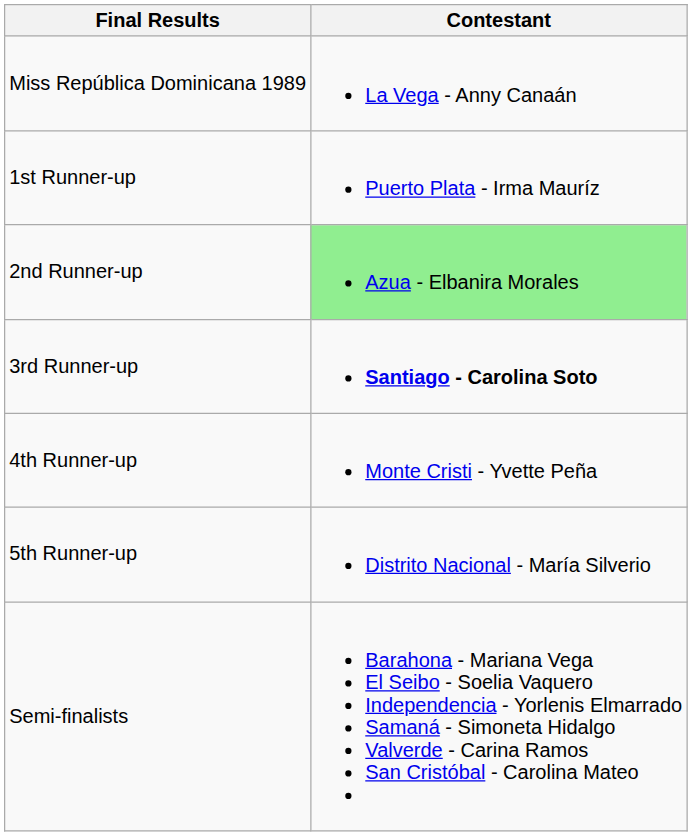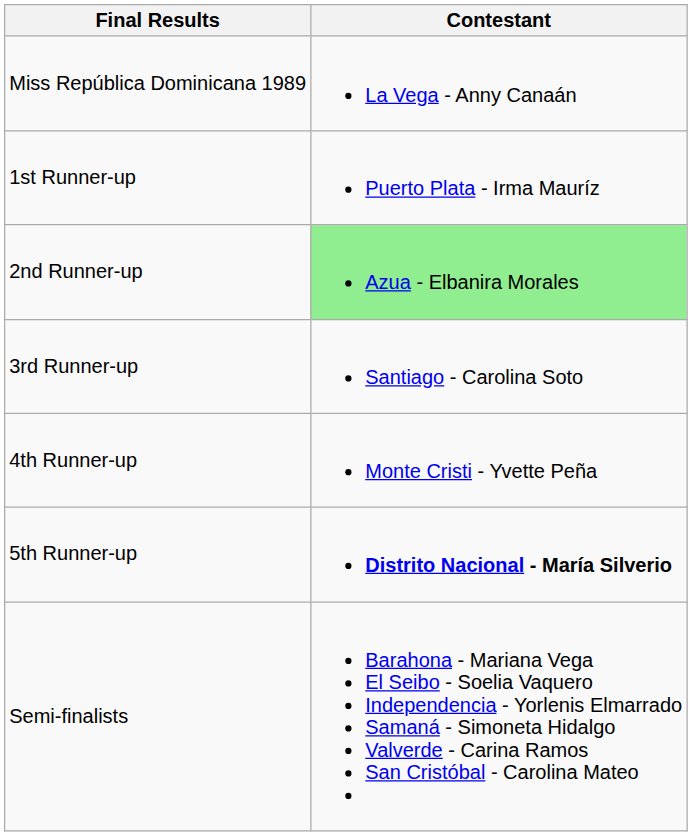(499, 377) bold -> (499, 377) normal
(499, 566) normal -> (499, 566) bold
